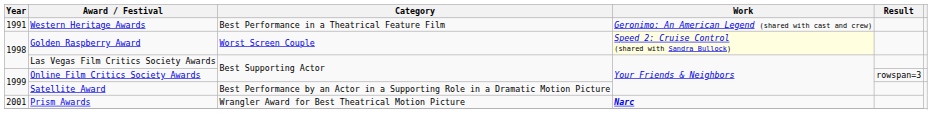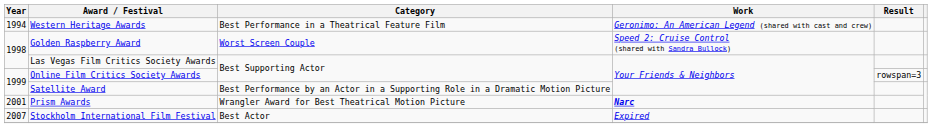(16, 25) 1991 -> (16, 25) 1994
(673, 43) lightyellow background -> (673, 43) no background
+ row: (123, 116)
